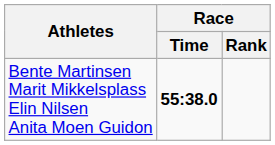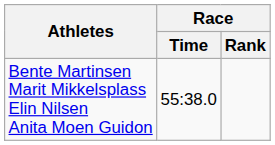(189, 100) bold -> (189, 100) normal
